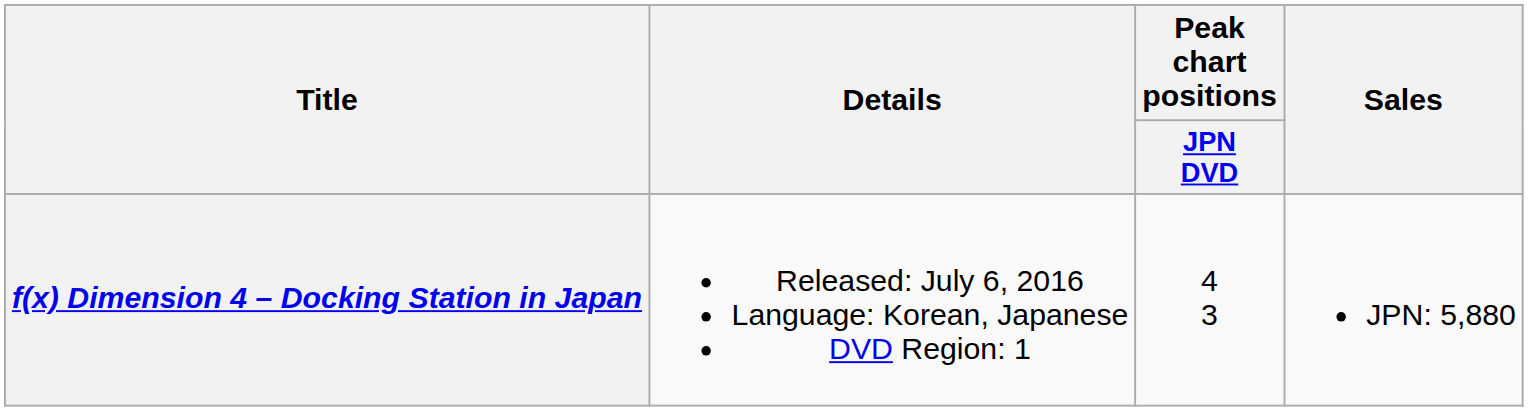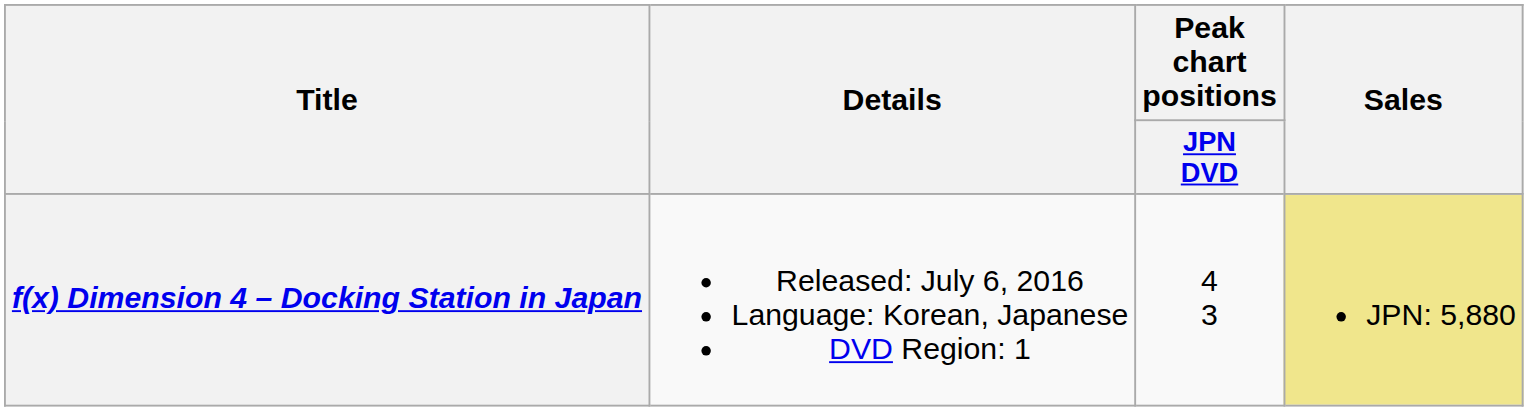(1403, 316) no background -> (1403, 316) khaki background
